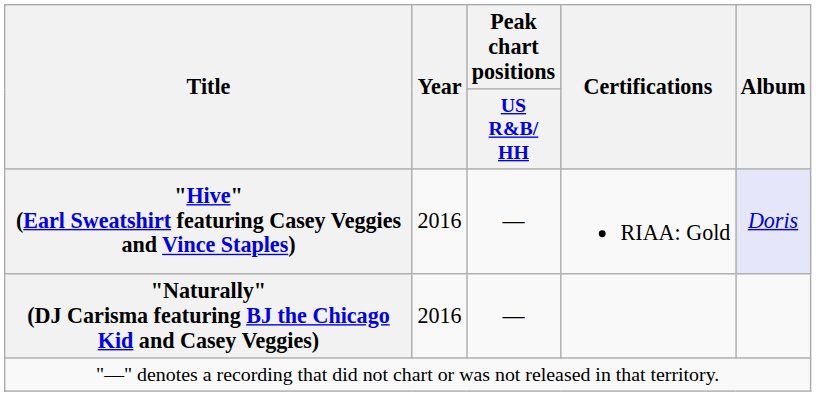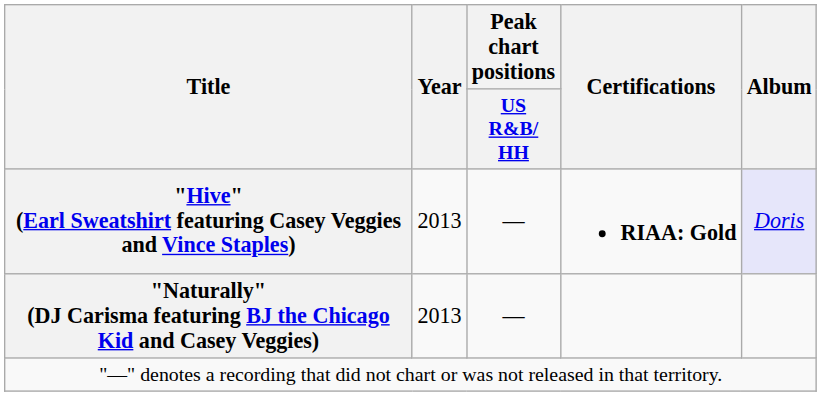(439, 220) 2016 -> (439, 220) 2013
(648, 234) normal -> (651, 234) bold
(439, 315) 2016 -> (439, 315) 2013
